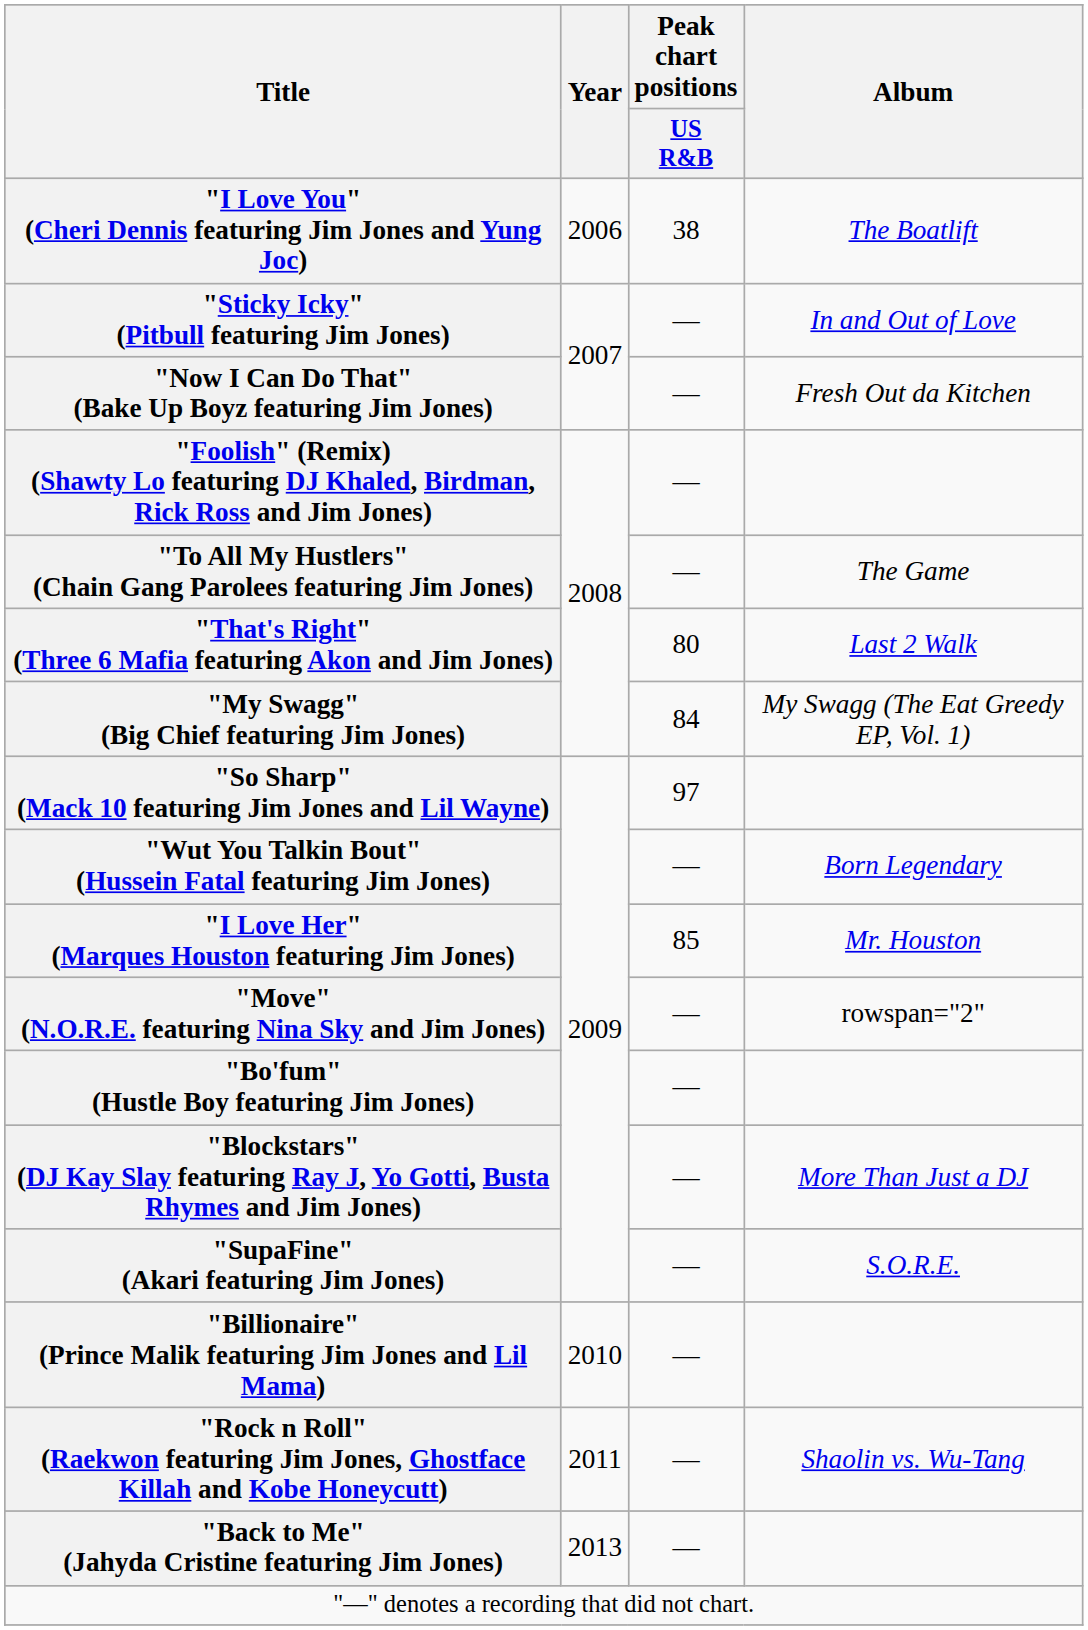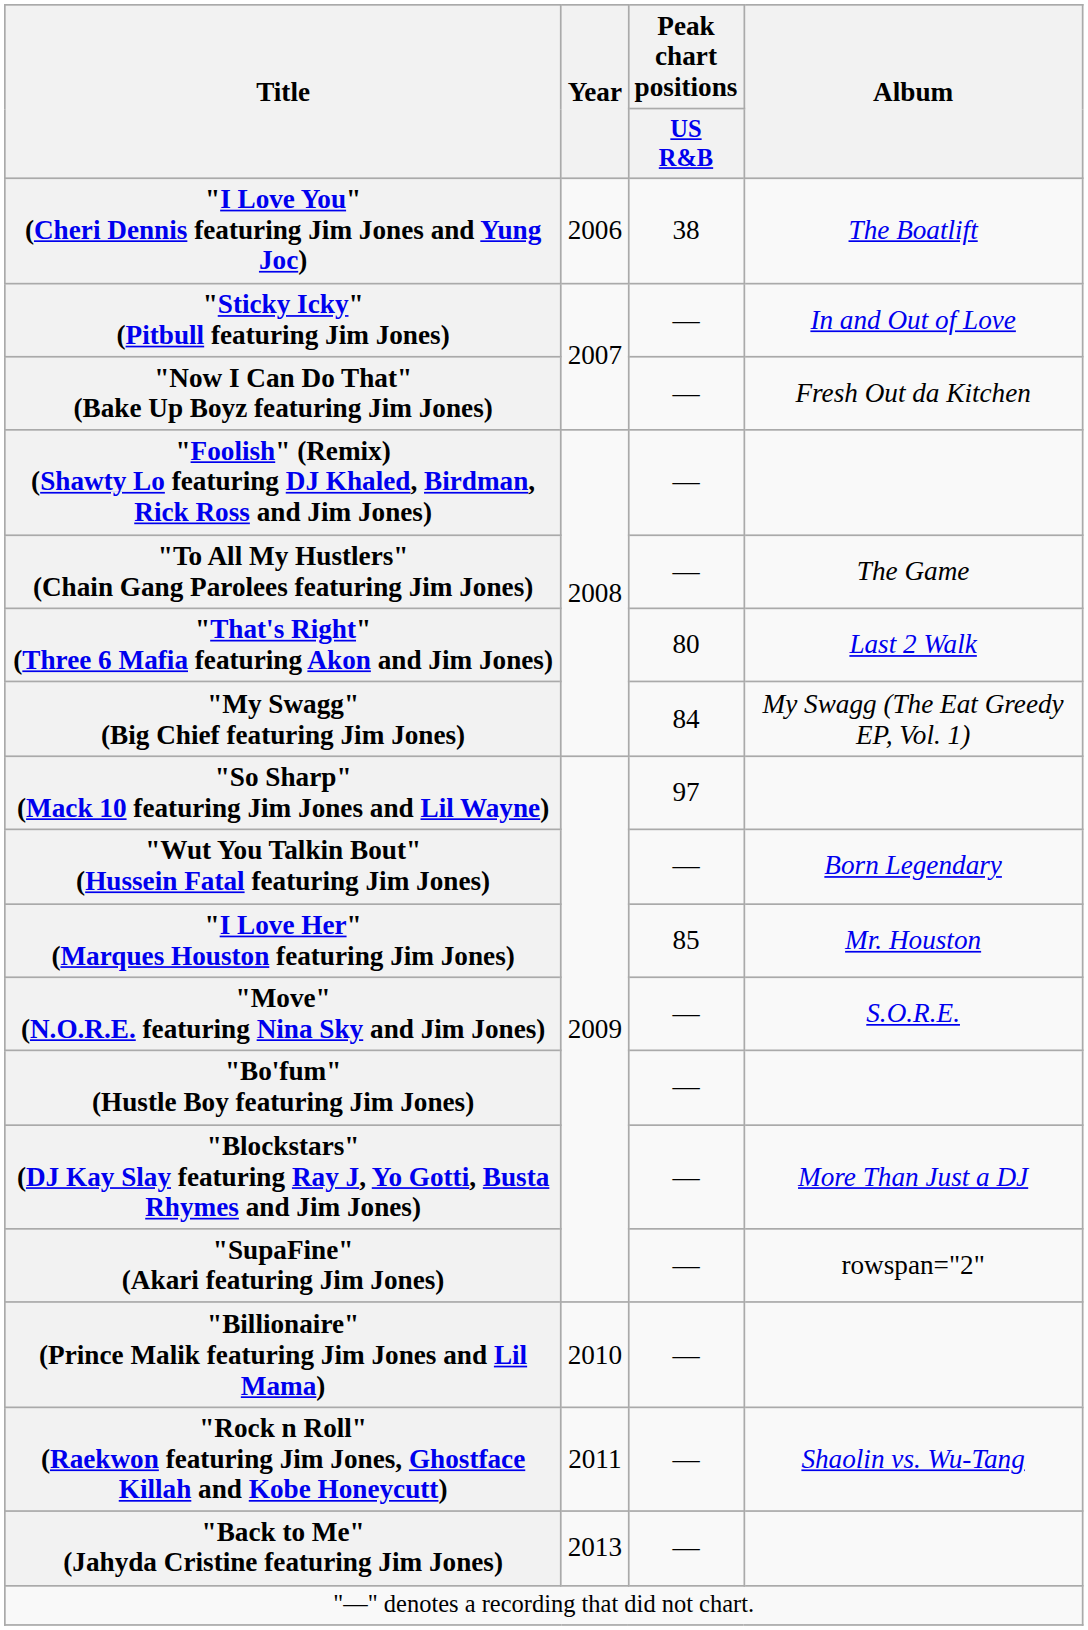(913, 1013) rowspan="2" -> (913, 1013) S.O.R.E.
(913, 1265) S.O.R.E. -> (913, 1265) rowspan="2"
